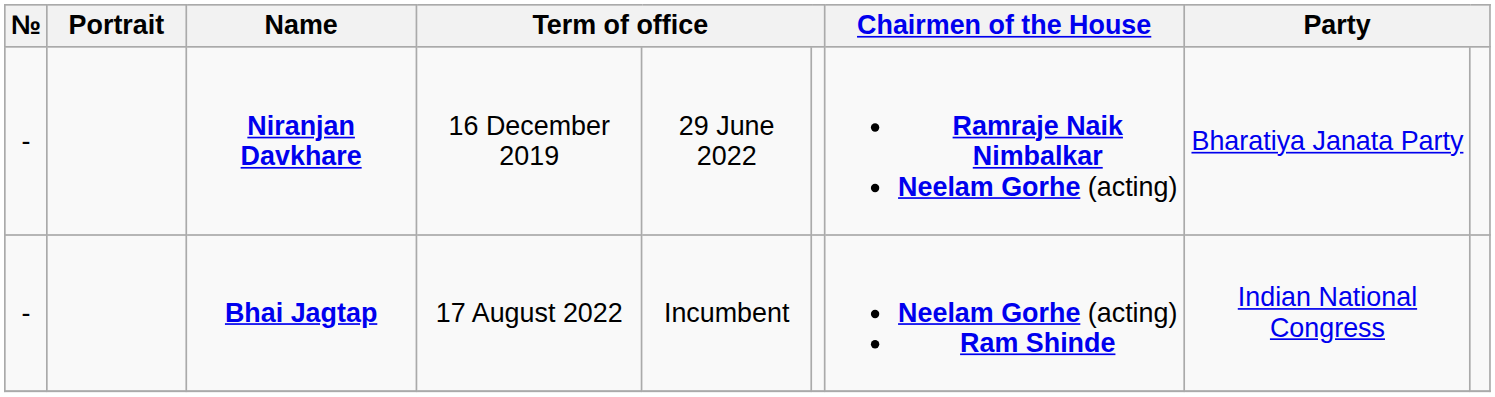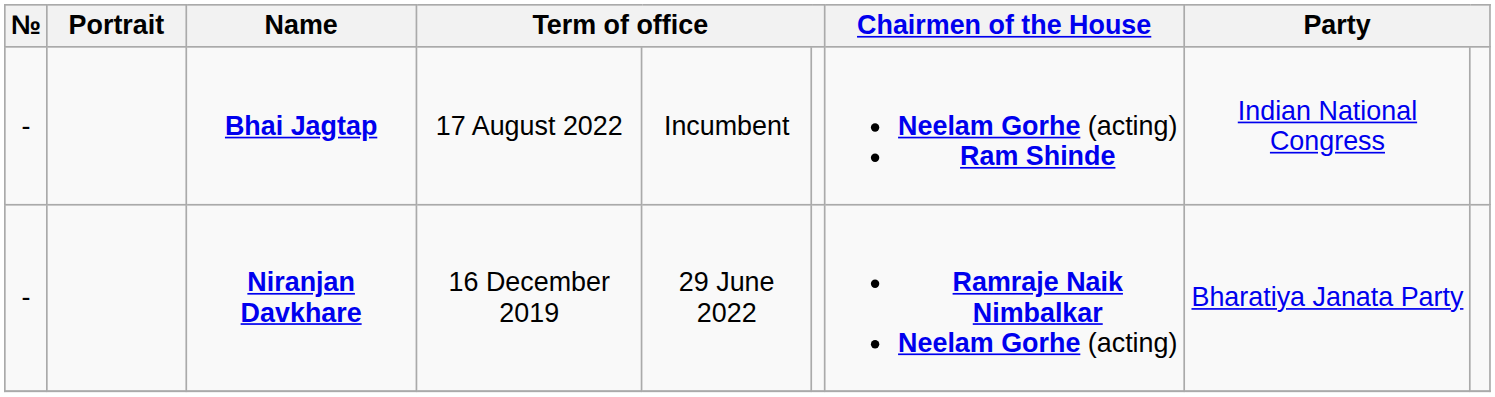rows swapped: (301, 140) <-> (301, 312)
